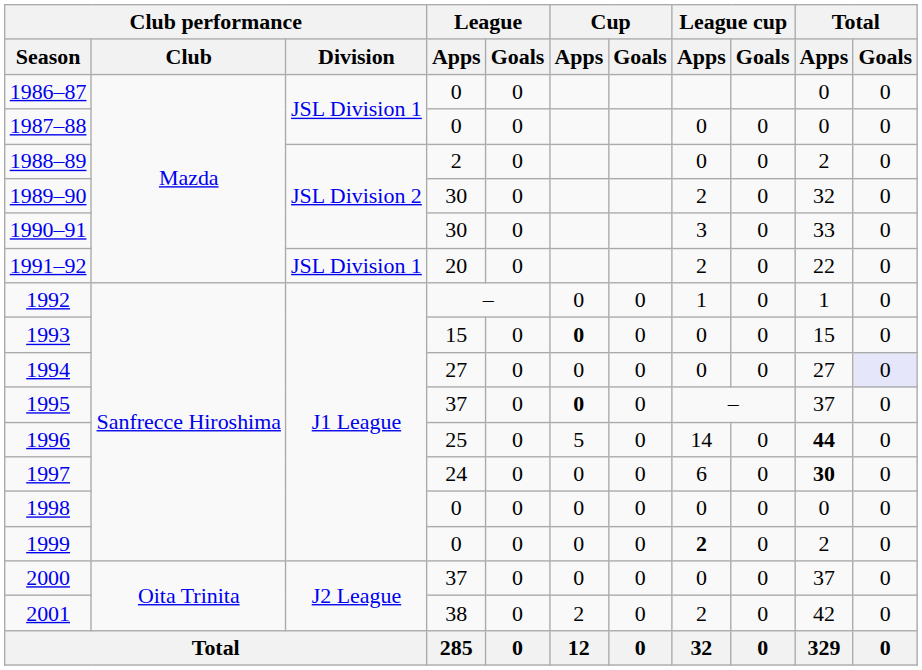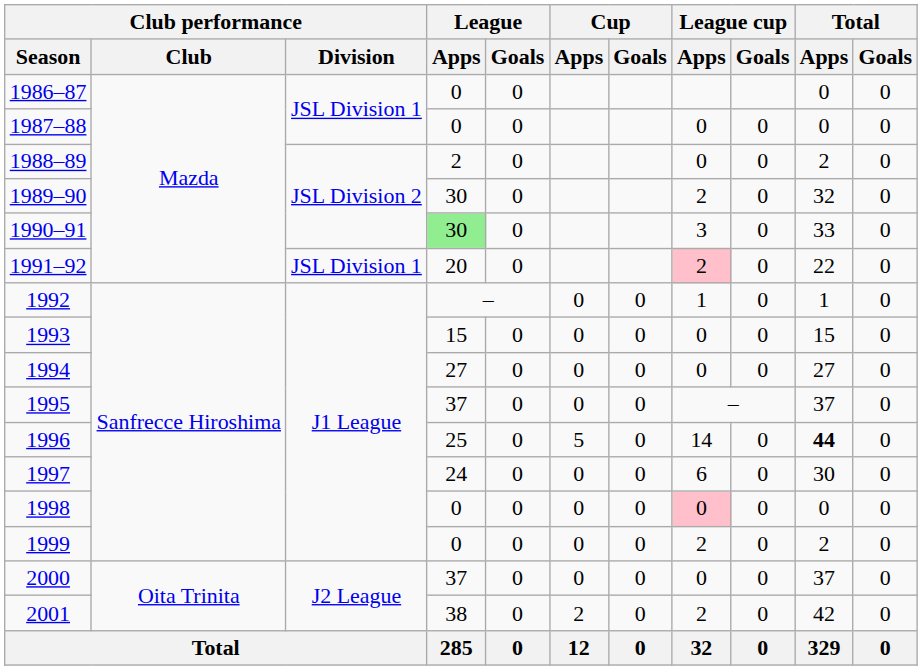(456, 230) no background -> (456, 230) lightgreen background
(701, 265) no background -> (701, 265) pink background
(579, 334) bold -> (579, 334) normal
(885, 369) lavender background -> (885, 369) no background
(579, 404) bold -> (579, 404) normal
(824, 473) bold -> (824, 473) normal
(701, 508) no background -> (701, 508) pink background
(701, 543) bold -> (701, 543) normal
